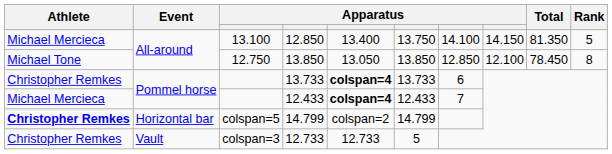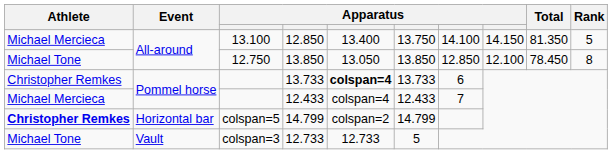(361, 100) bold -> (361, 100) normal
(64, 139) Christopher Remkes -> (44, 139) Michael Tone
